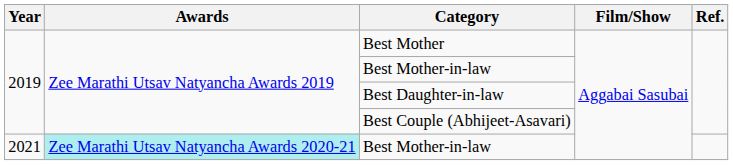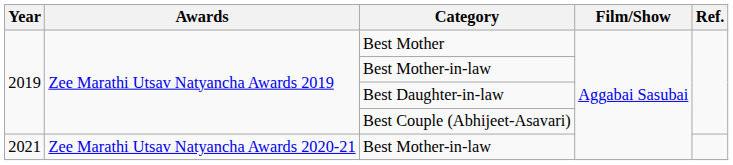(202, 146) paleturquoise background -> (202, 146) no background
